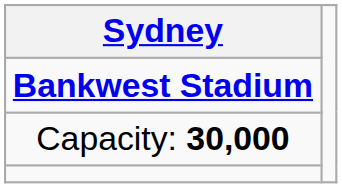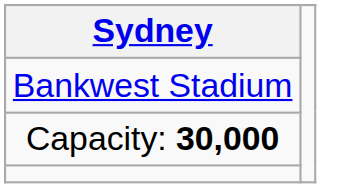(163, 84) bold -> (153, 84) normal
